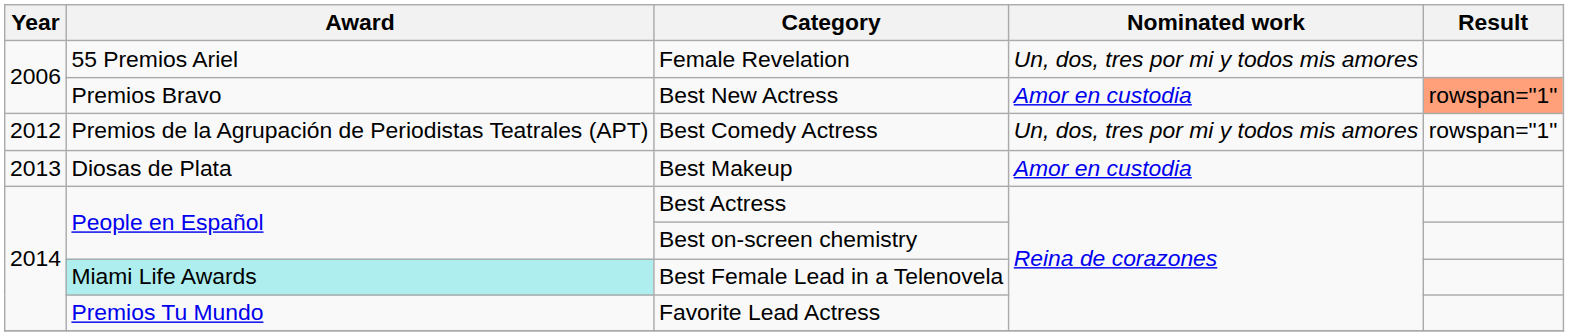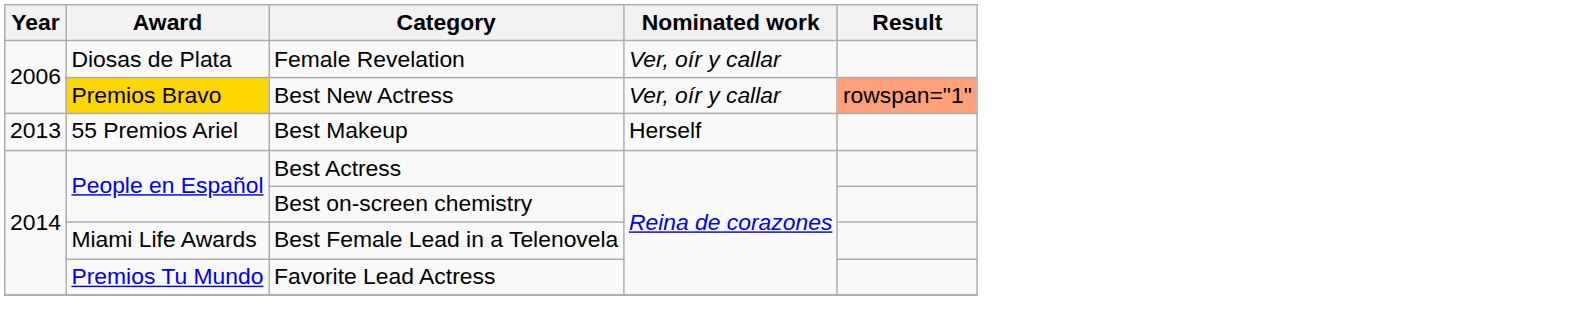(155, 58) 55 Premios Ariel -> (152, 58) Diosas de Plata
(1216, 58) Un, dos, tres por mi y todos mis amores -> (705, 58) Ver, oír y callar
(146, 95) no background -> (146, 95) gold background
(1103, 95) Amor en custodia -> (705, 95) Ver, oír y callar
- row: (768, 131)
(152, 167) Diosas de Plata -> (155, 131) 55 Premios Ariel
(1103, 167) Amor en custodia -> (665, 131) Herself
(164, 276) paleturquoise background -> (164, 240) no background
